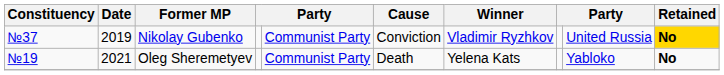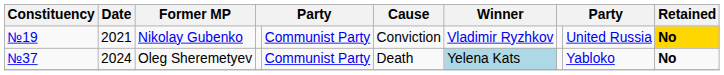(23, 37) №37 -> (23, 37) №19
(116, 37) 2019 -> (116, 37) 2021
(23, 59) №19 -> (23, 59) №37
(116, 59) 2021 -> (116, 59) 2024
(484, 59) no background -> (484, 59) lightblue background
